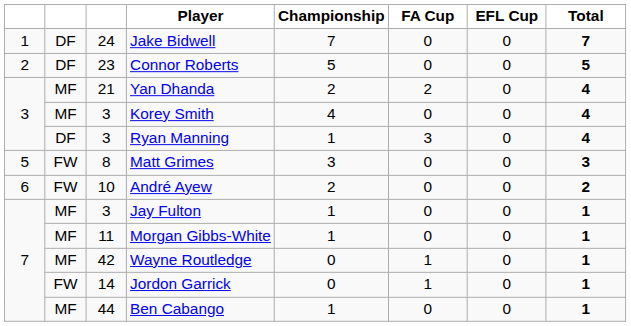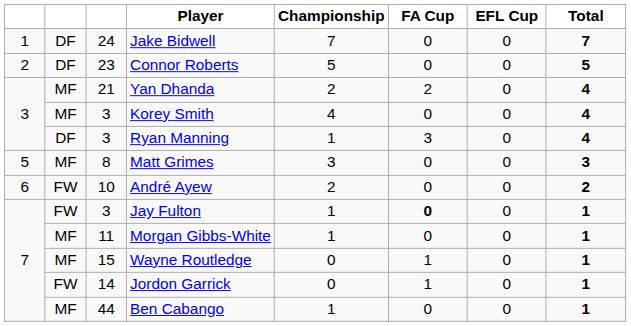(65, 162) FW -> (65, 162) MF
(65, 211) MF -> (65, 211) FW
(428, 211) normal -> (428, 211) bold
(106, 260) 42 -> (106, 260) 15
